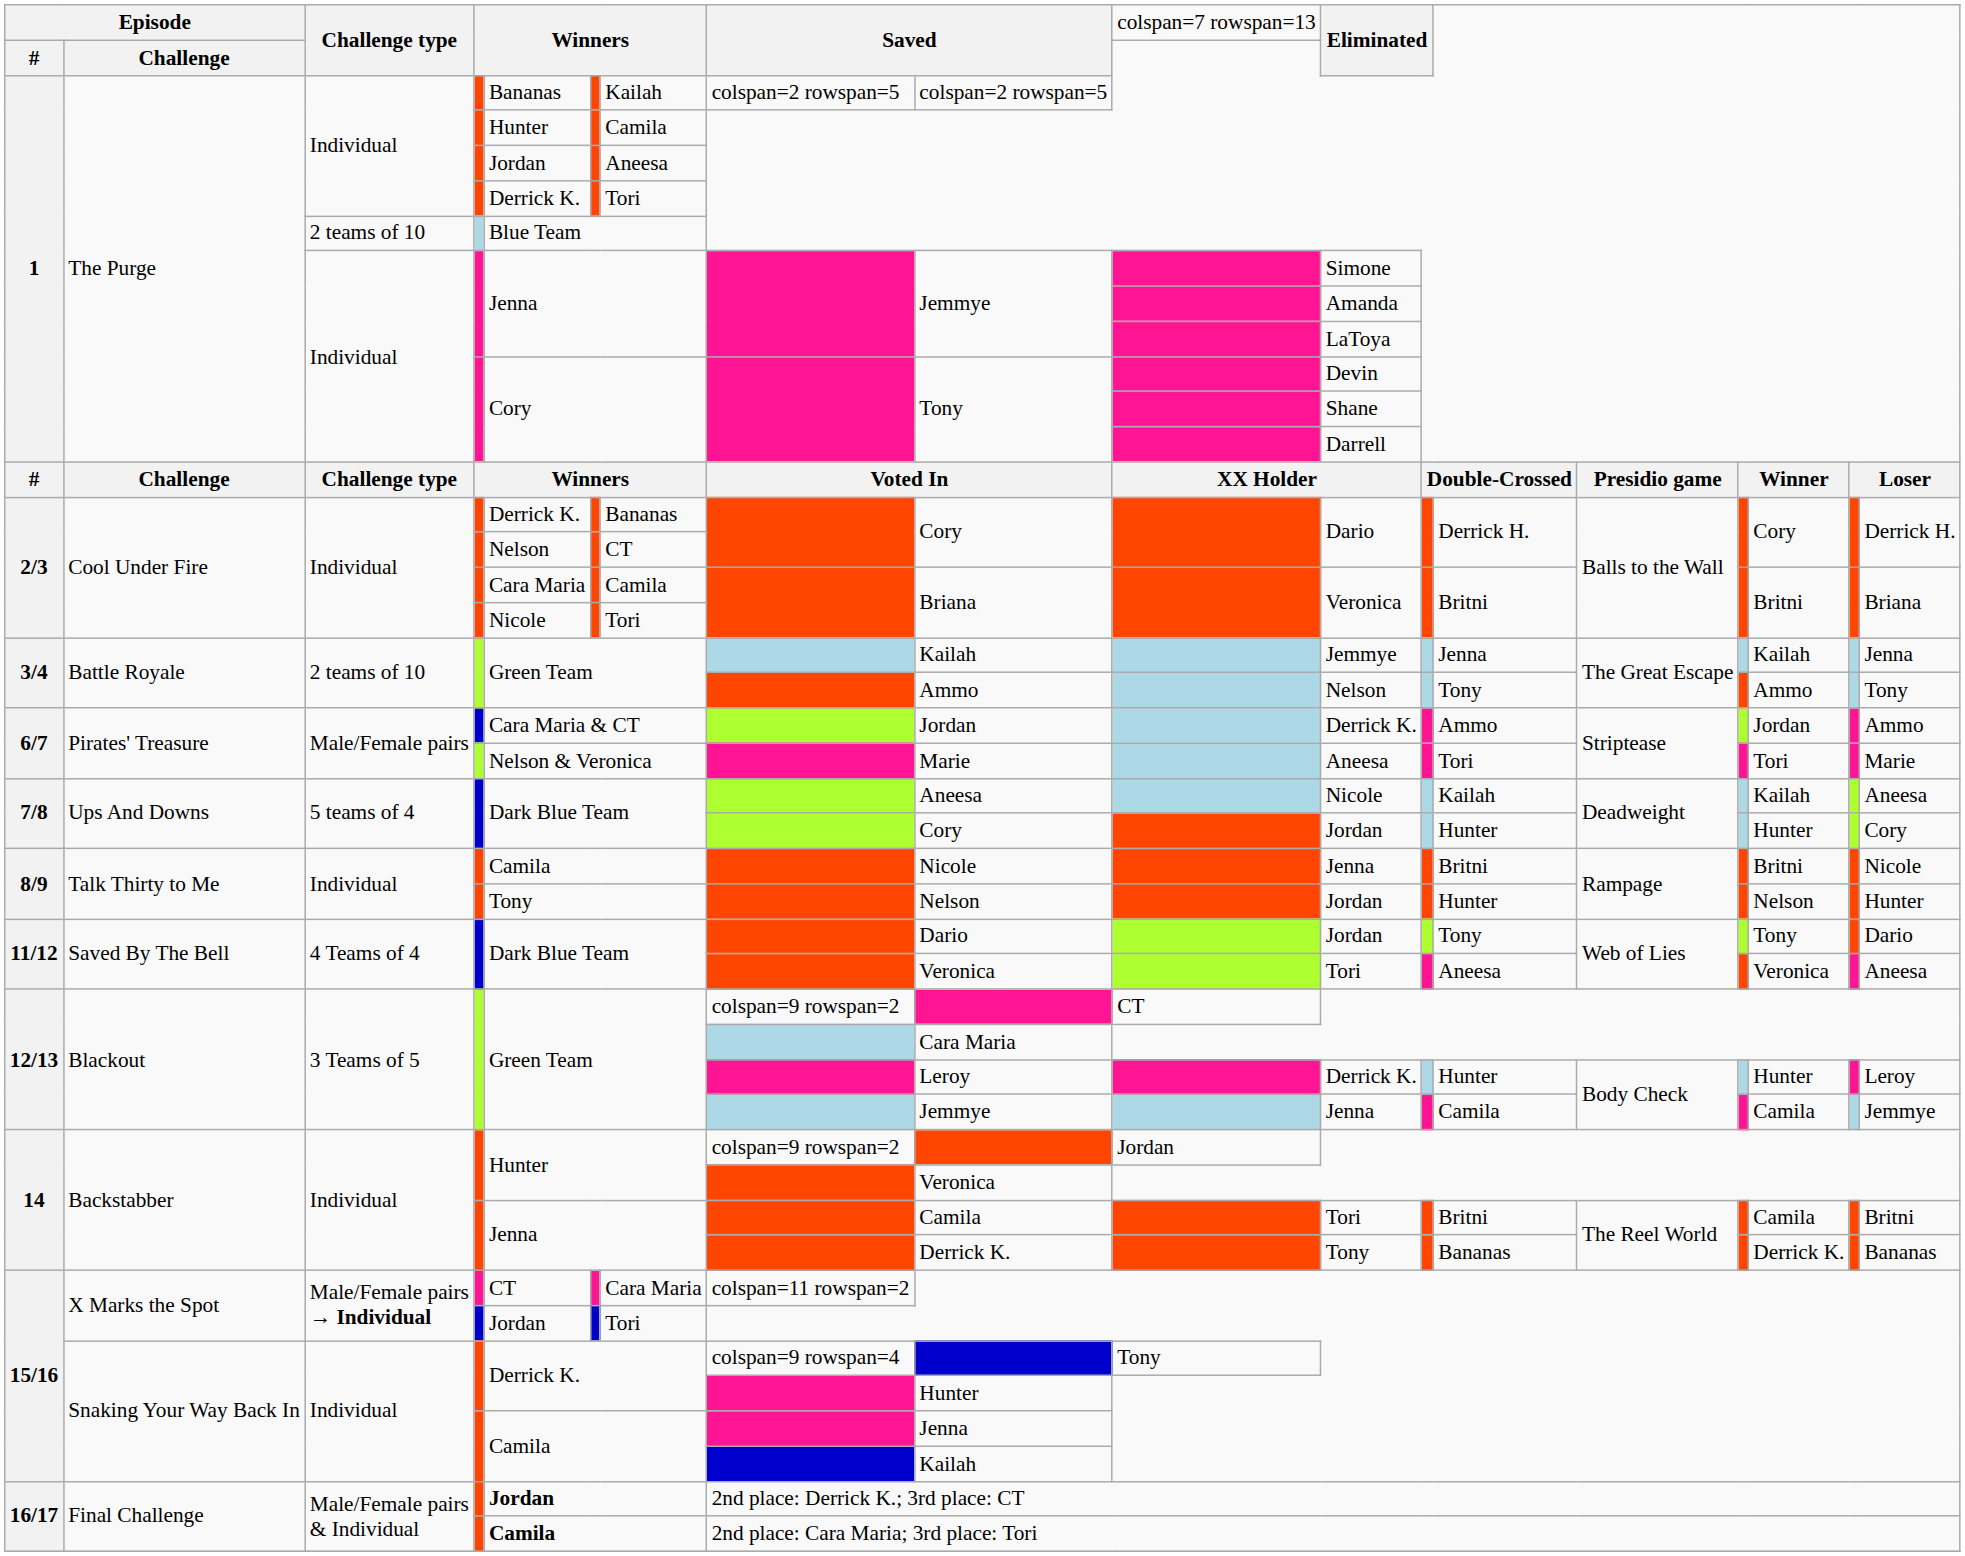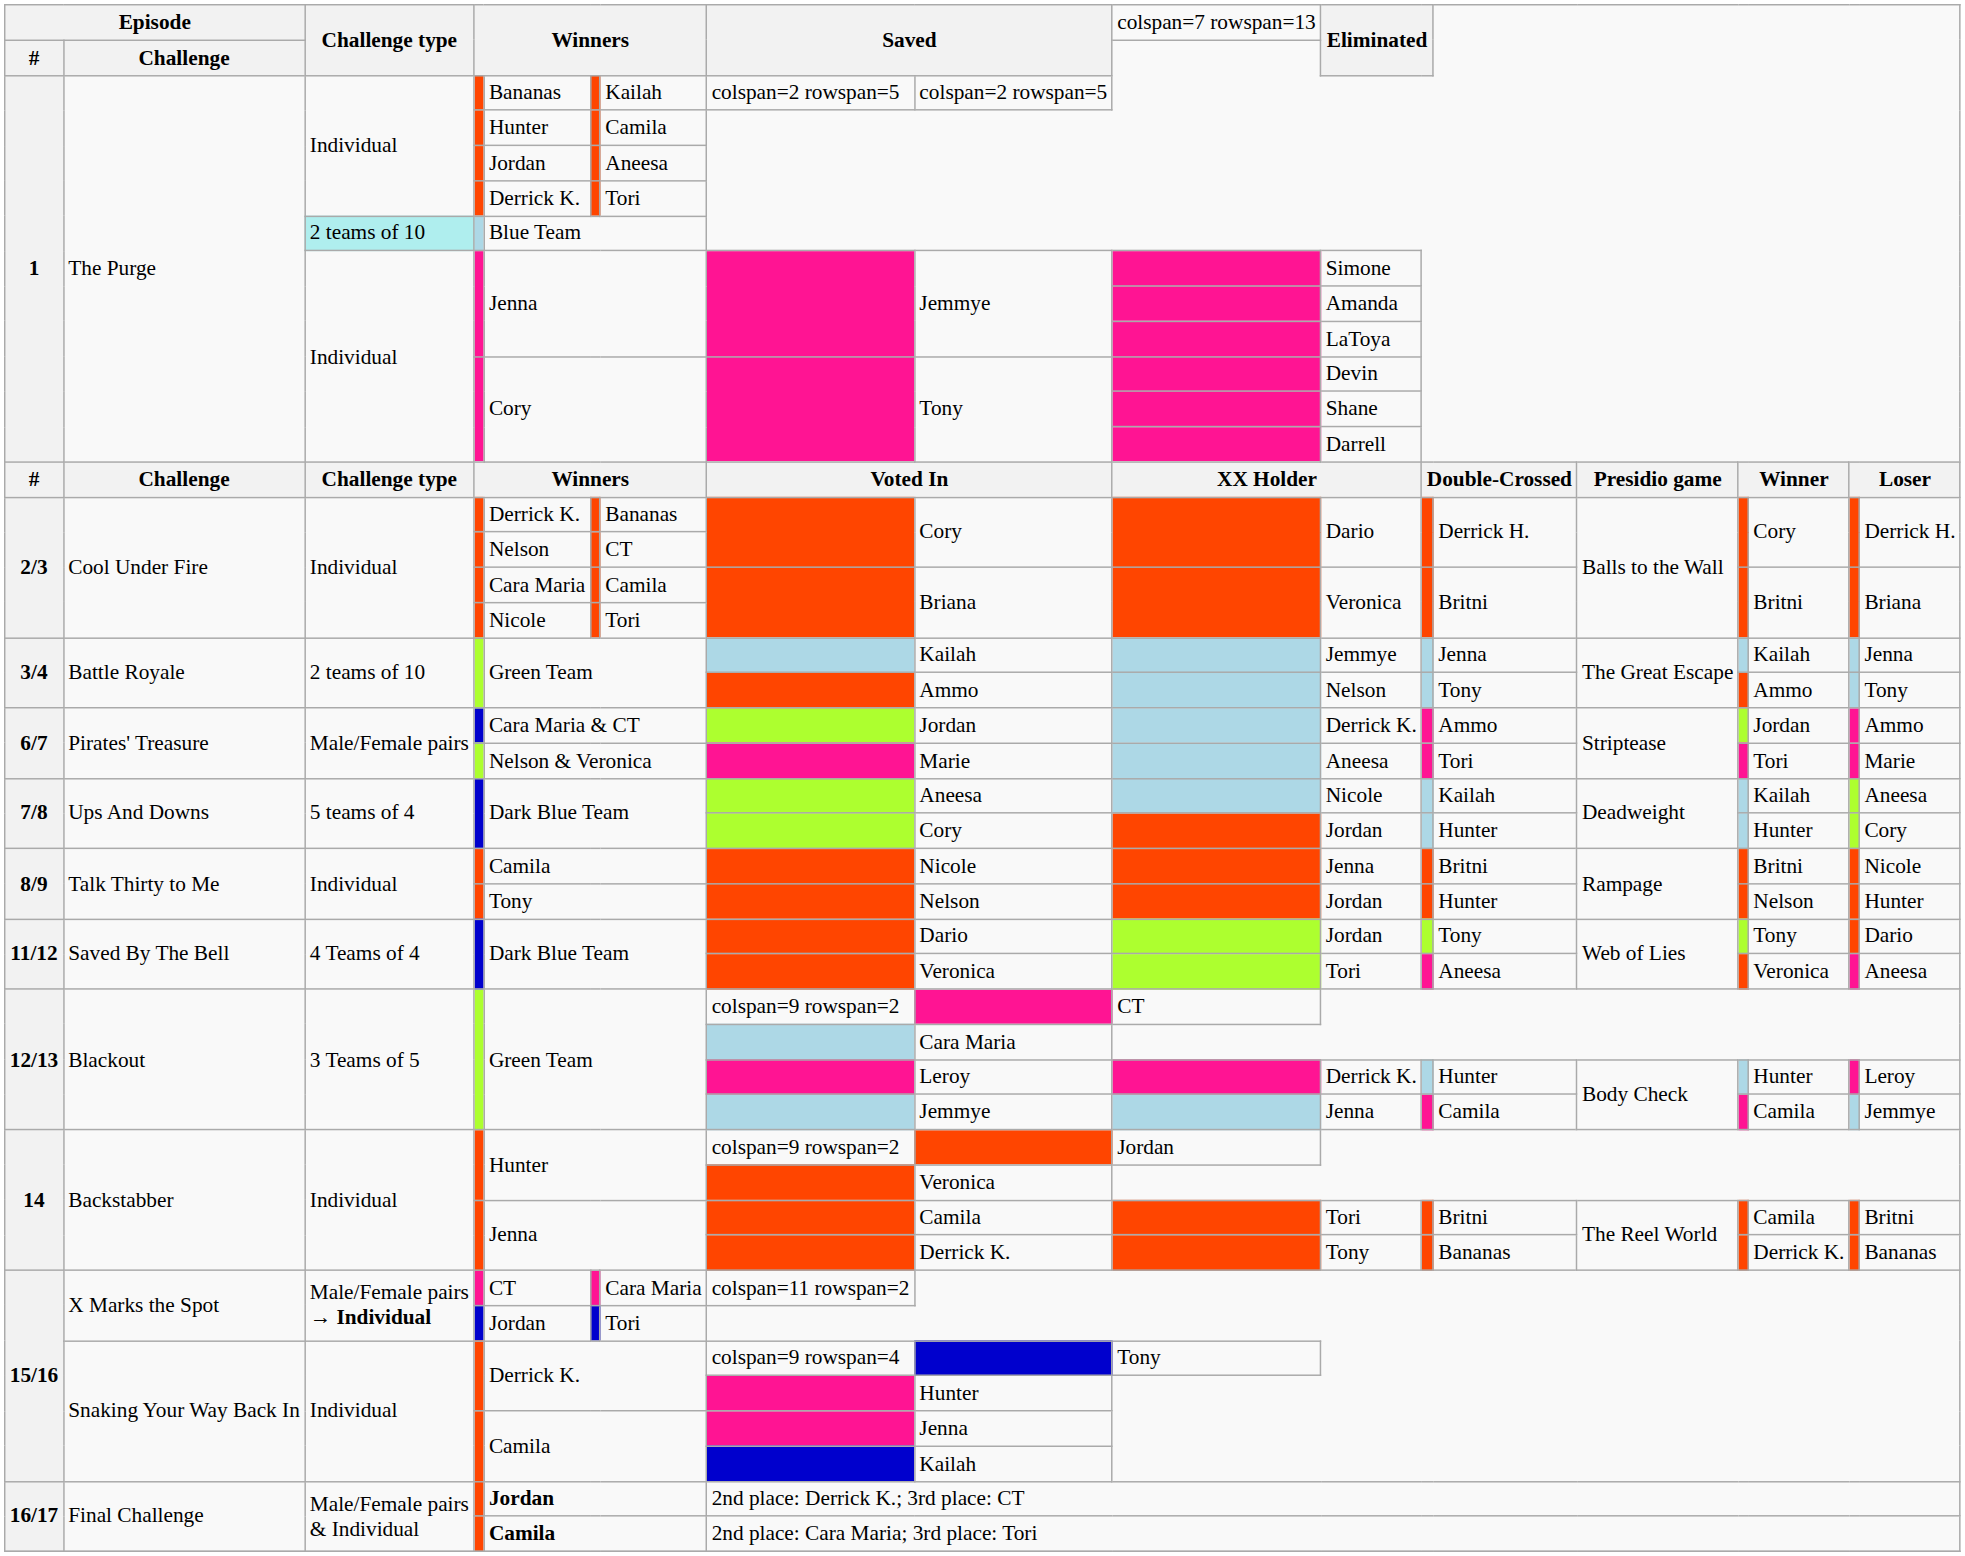(367, 233) no background -> (367, 233) paleturquoise background
